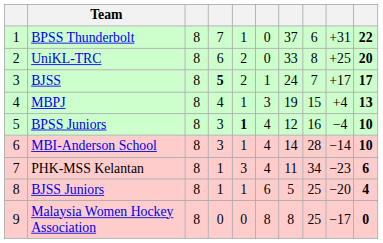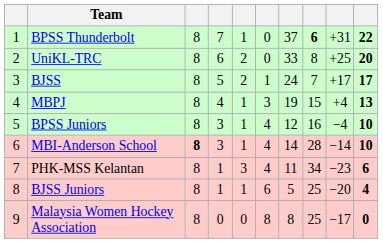(314, 37) normal -> (314, 37) bold
(220, 80) bold -> (220, 80) normal
(244, 124) bold -> (244, 124) normal
(197, 146) normal -> (197, 146) bold
